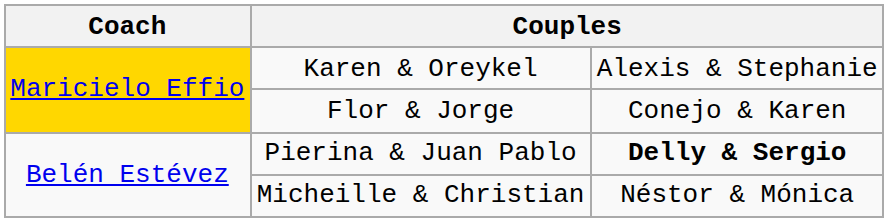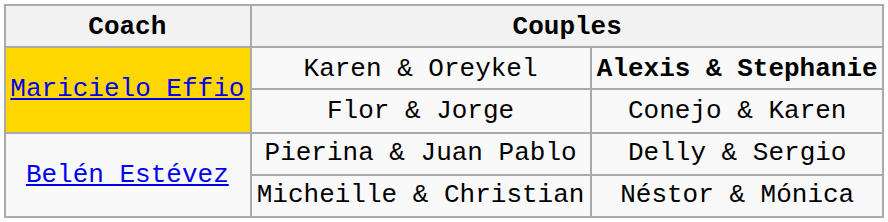(737, 69) normal -> (737, 69) bold
(737, 153) bold -> (737, 153) normal
